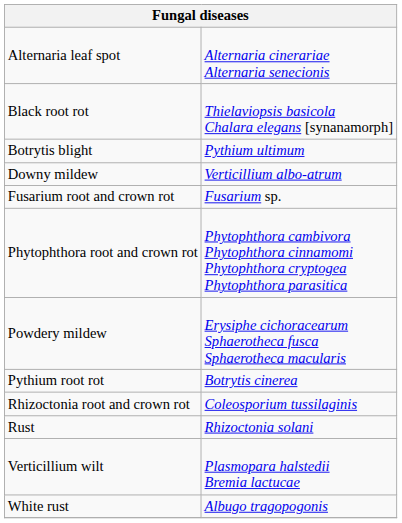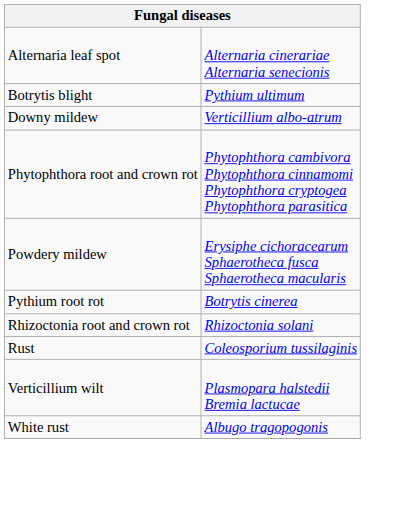- row: (48, 111)
- row: (91, 197)
(281, 404) Coleosporium tussilaginis -> (259, 325) Rhizoctonia solani
(259, 427) Rhizoctonia solani -> (281, 348) Coleosporium tussilaginis
